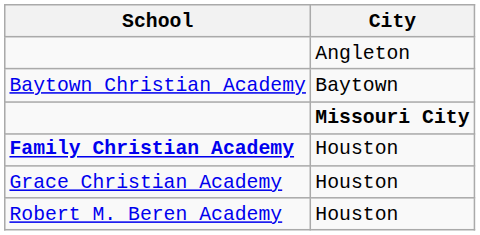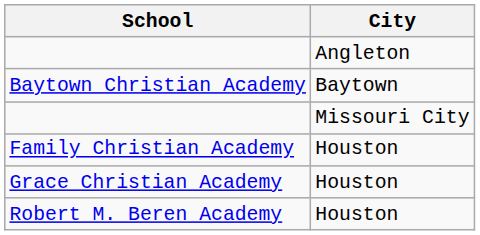(392, 117) bold -> (392, 117) normal
(152, 150) bold -> (152, 150) normal
